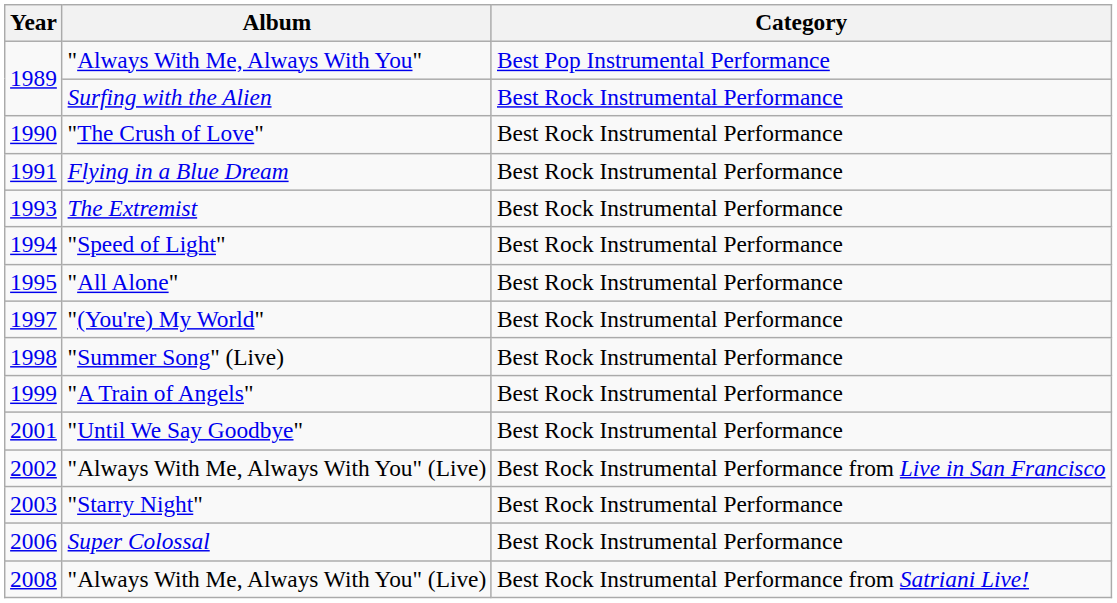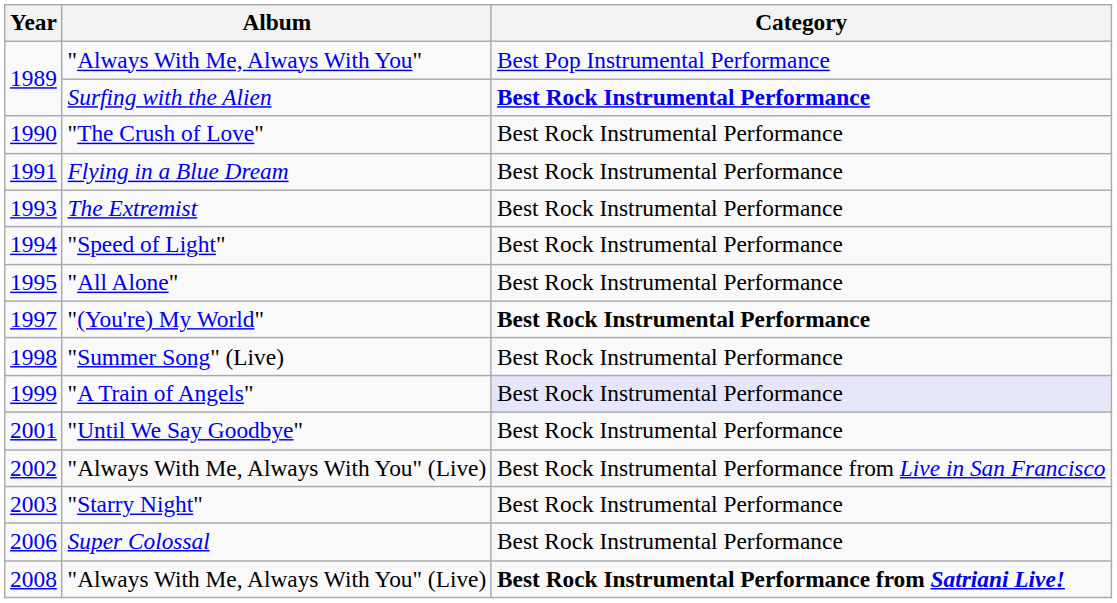(670, 97) normal -> (684, 97) bold
(670, 319) normal -> (684, 319) bold
(670, 393) no background -> (670, 393) lavender background
(763, 578) normal -> (781, 578) bold
